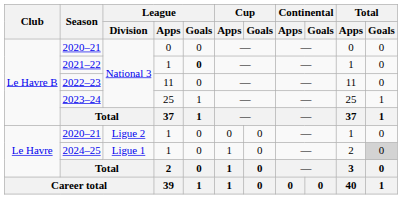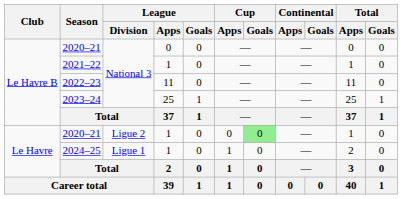(199, 64) bold -> (199, 64) normal
(260, 133) no background -> (260, 133) lightgreen background
(381, 151) lightgrey background -> (381, 151) no background
